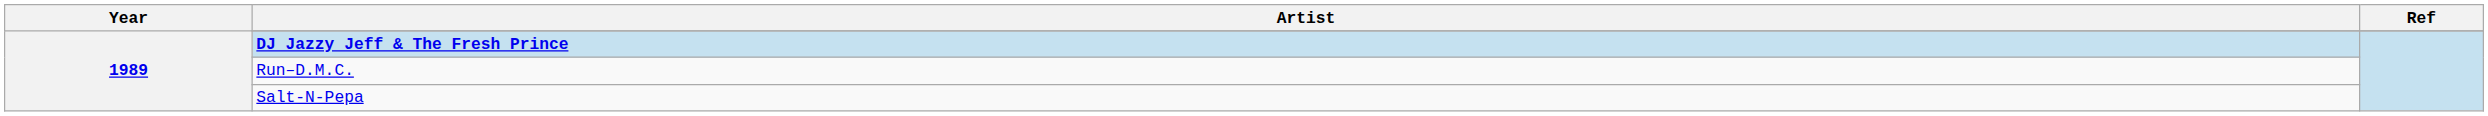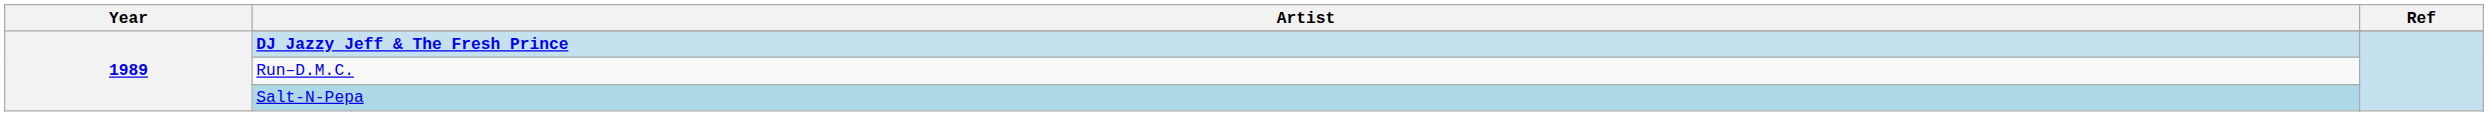(310, 97) no background -> (310, 97) lightblue background
